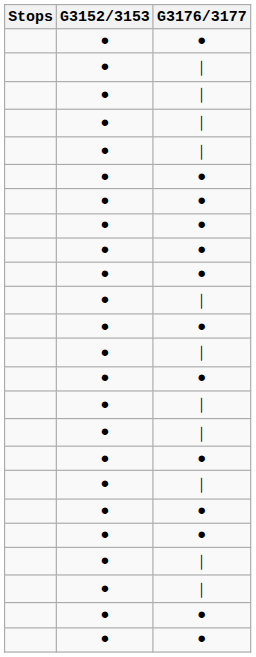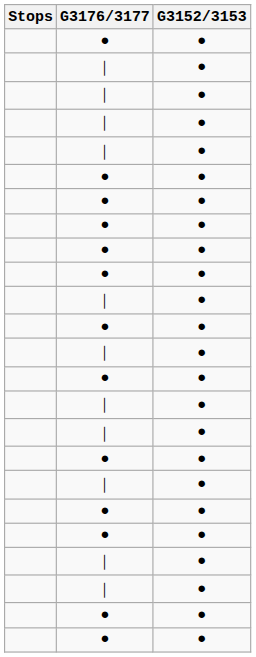columns swapped: (202, 17) <-> (105, 17)
